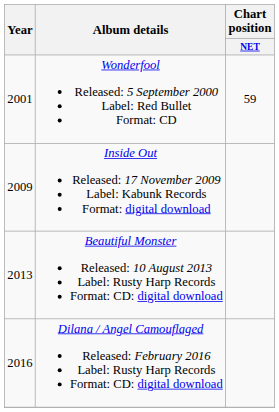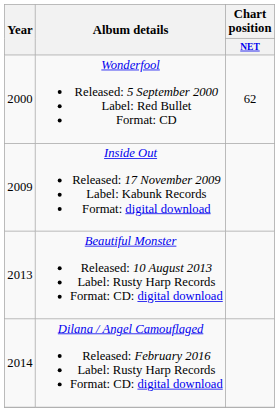(20, 99) 2001 -> (20, 99) 2000
(250, 99) 59 -> (250, 99) 62
(20, 363) 2016 -> (20, 363) 2014
